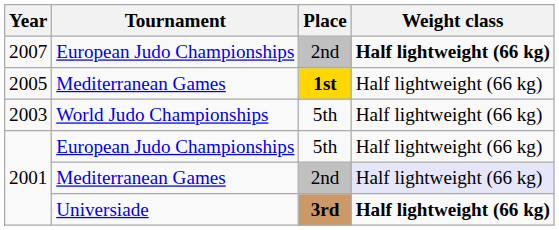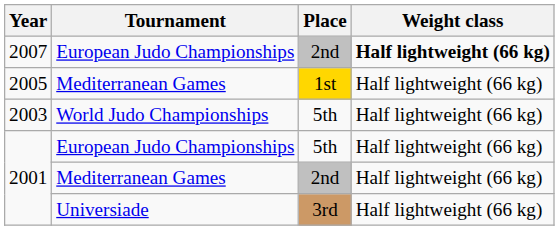(325, 83) bold -> (325, 83) normal
(449, 178) lavender background -> (449, 178) no background
(325, 209) bold -> (325, 209) normal
(453, 209) bold -> (449, 209) normal
